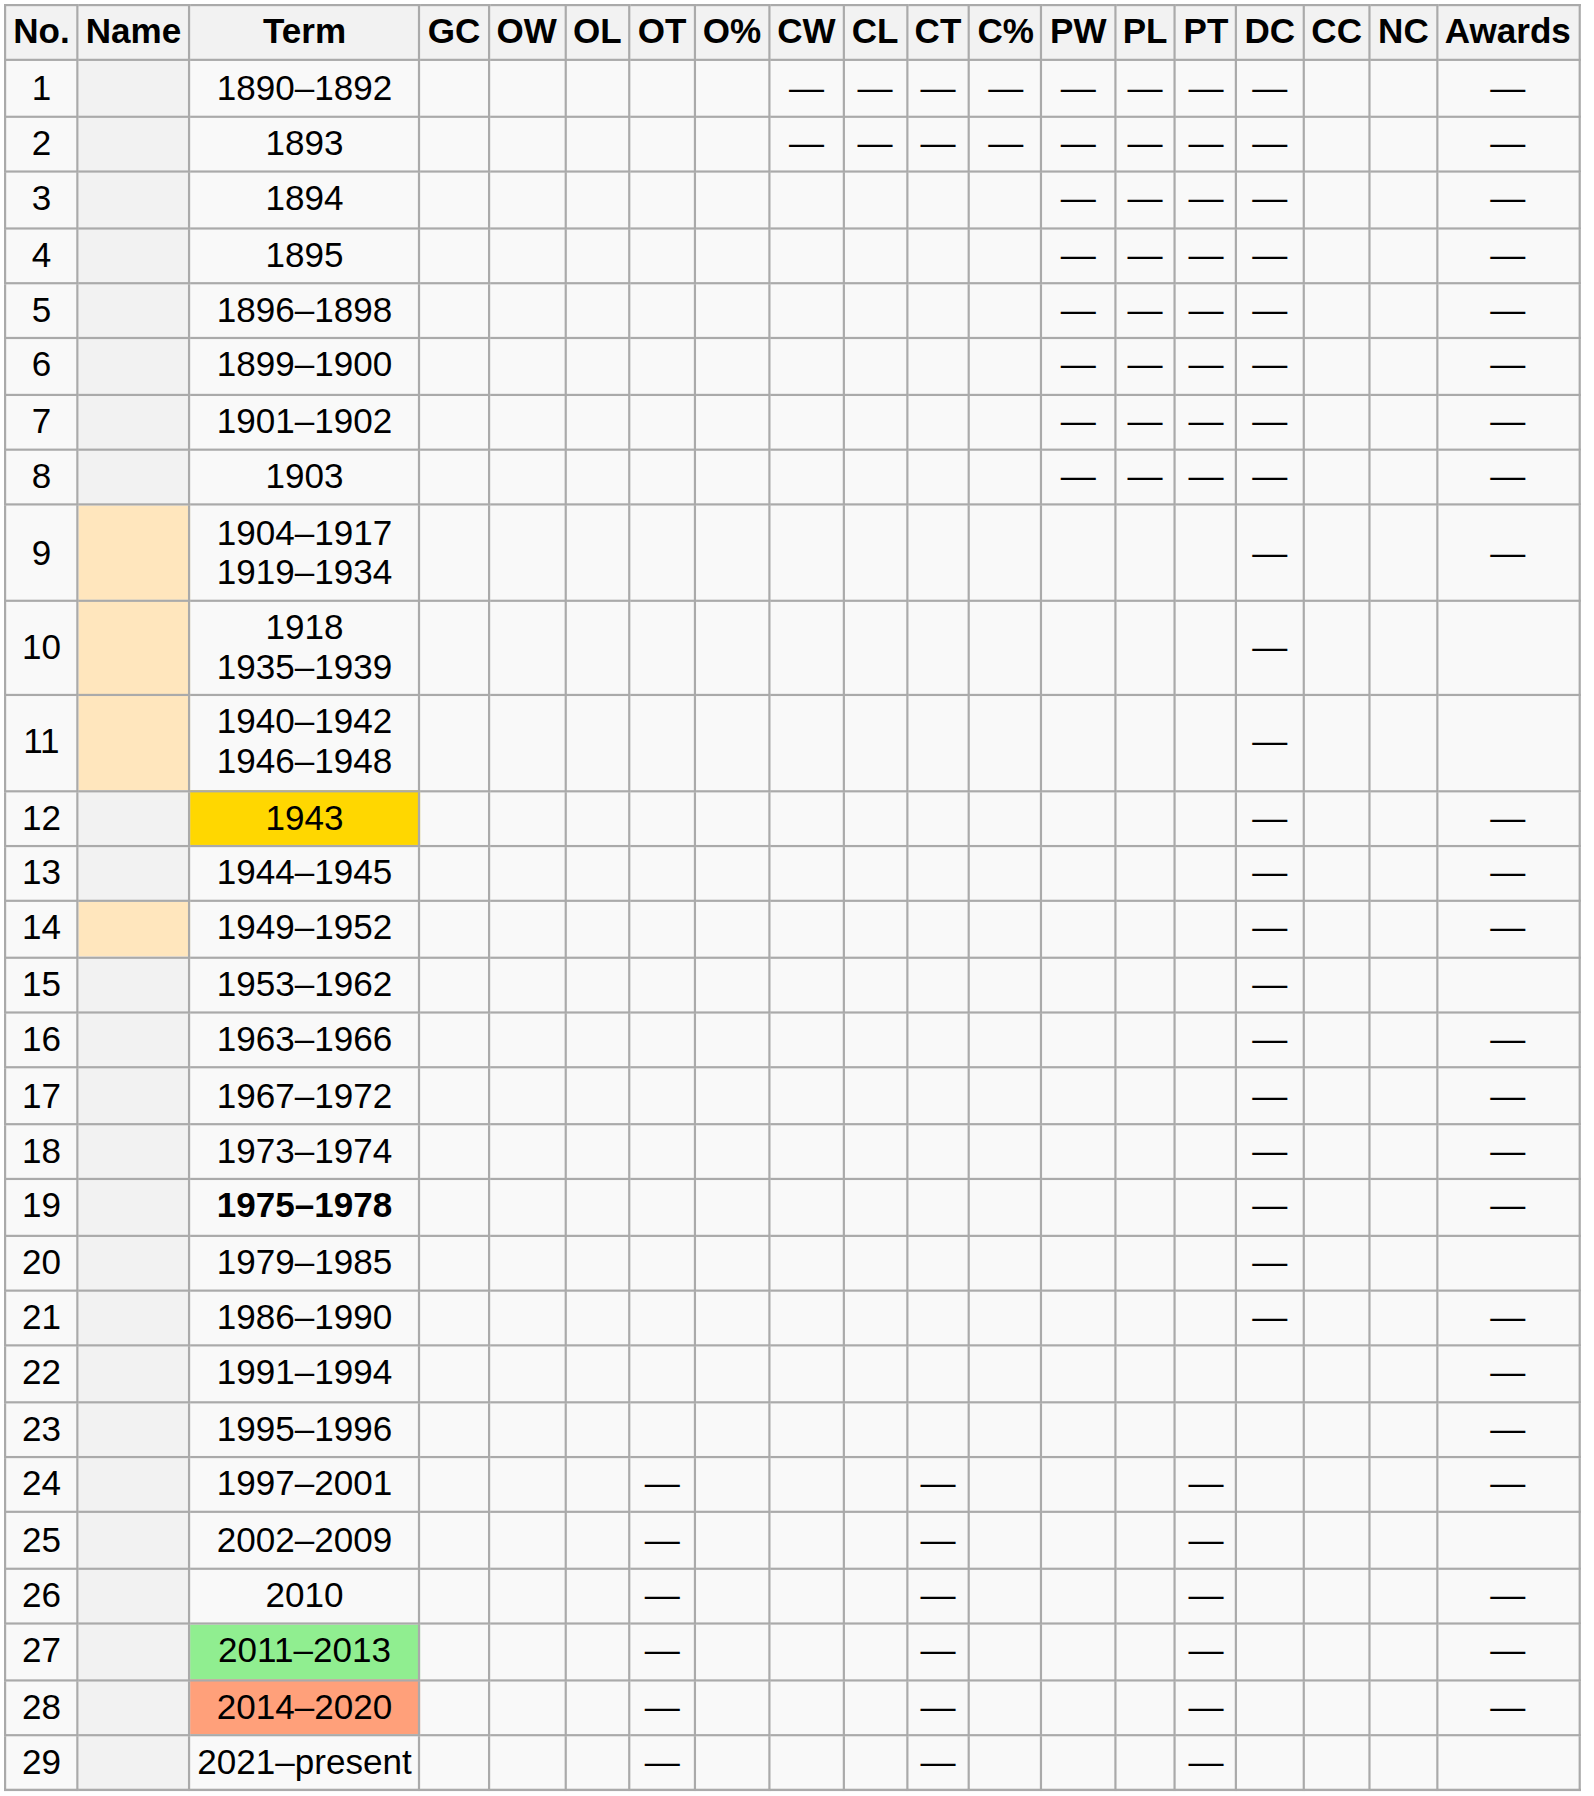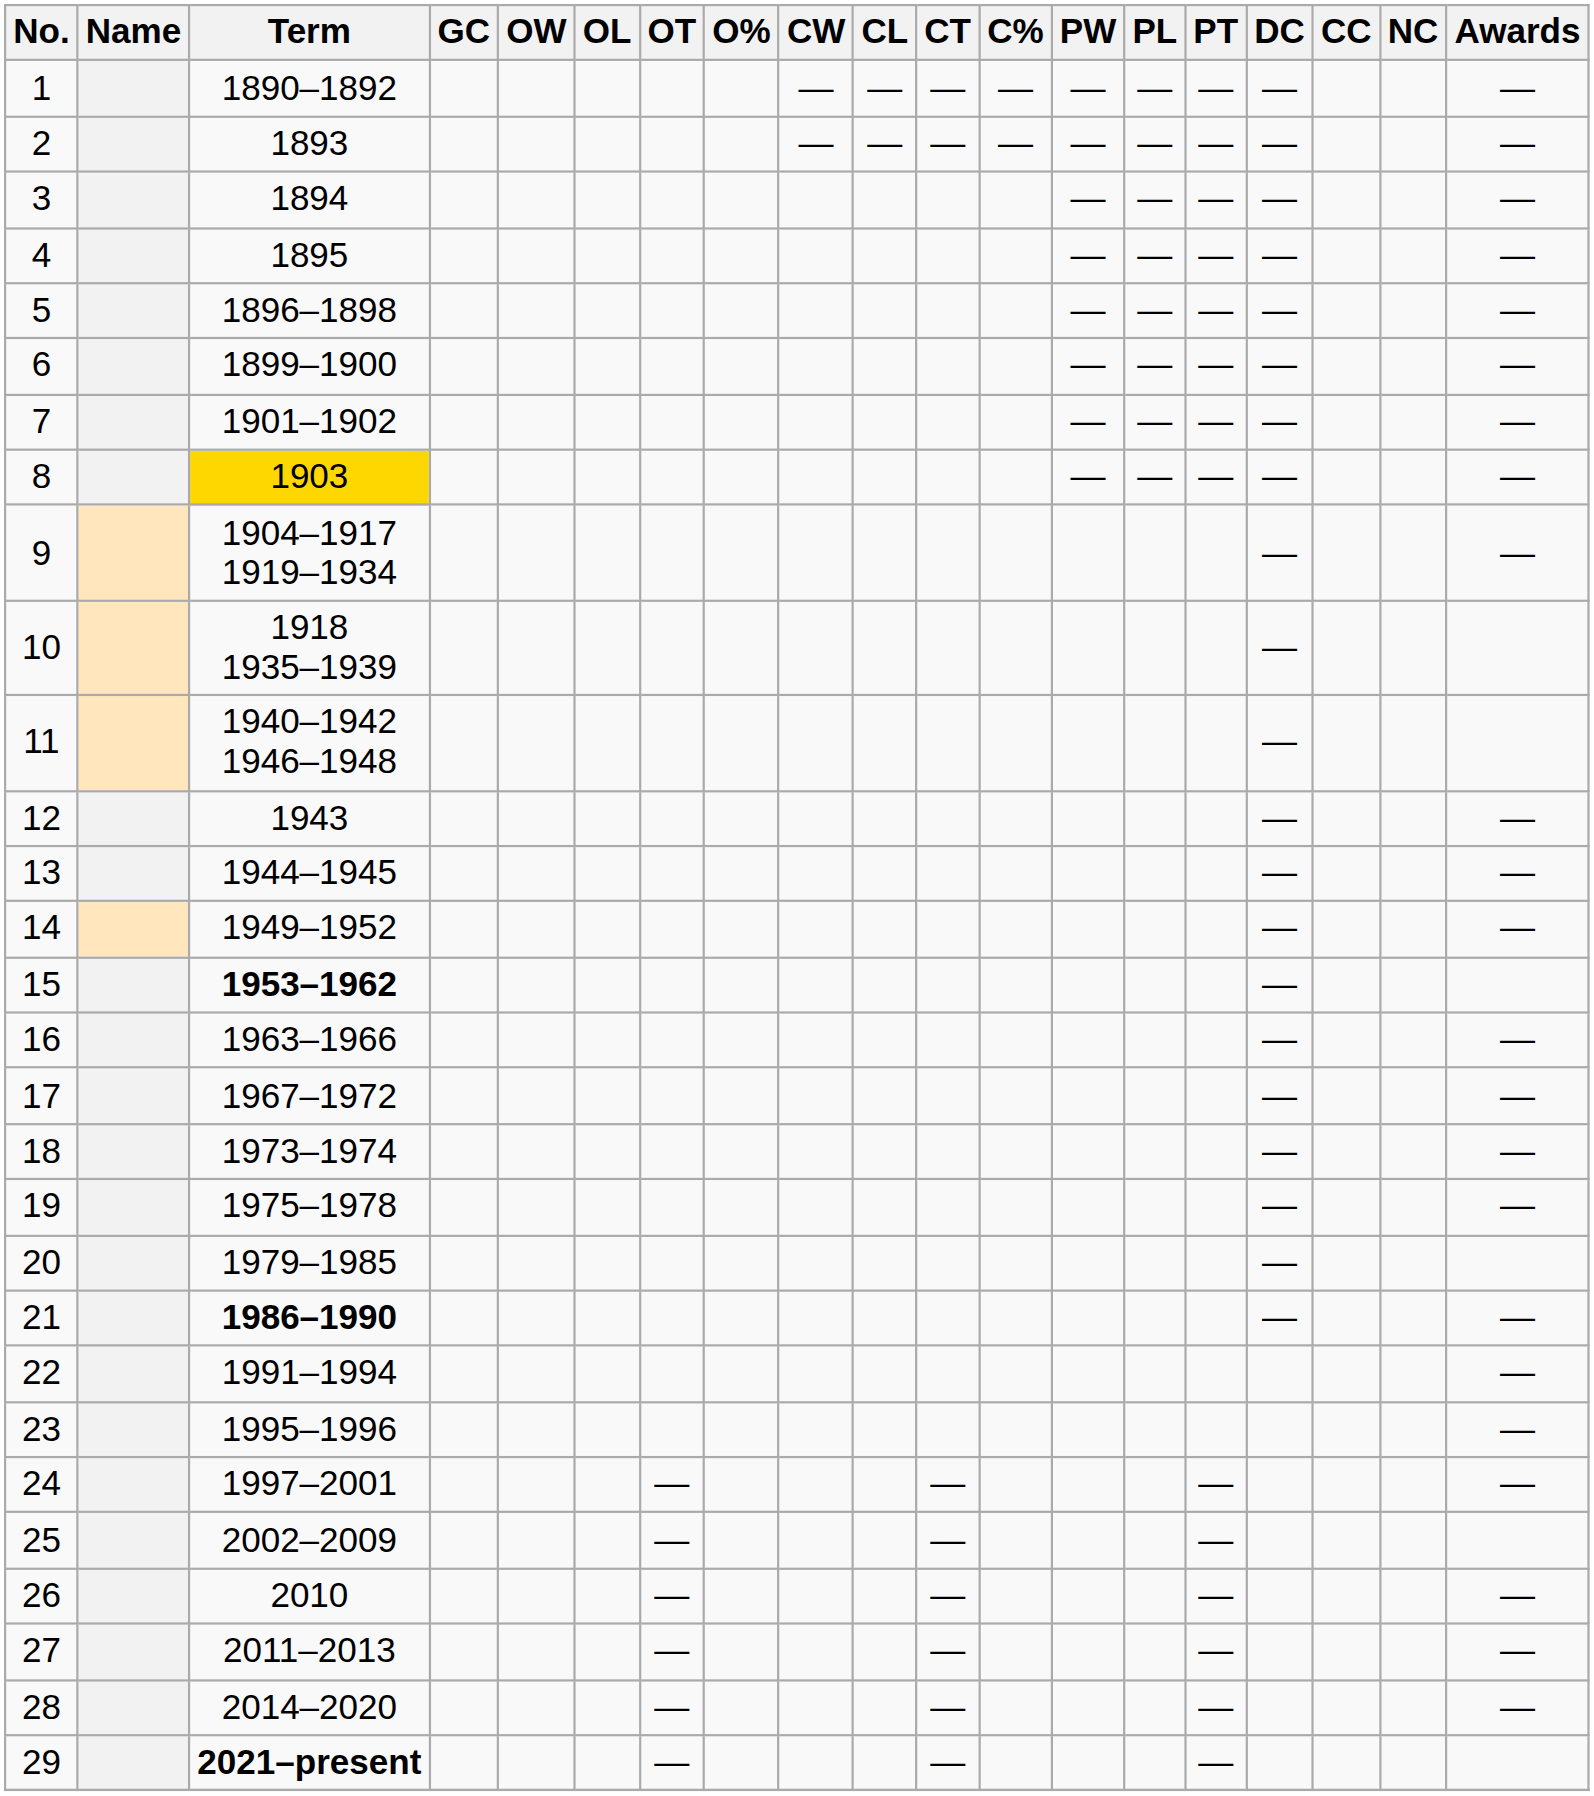(305, 476) no background -> (309, 476) gold background
(305, 817) gold background -> (309, 817) no background
(305, 984) normal -> (309, 984) bold
(305, 1206) bold -> (309, 1206) normal
(305, 1317) normal -> (309, 1317) bold
(305, 1650) lightgreen background -> (309, 1650) no background
(305, 1706) lightsalmon background -> (309, 1706) no background
(305, 1762) normal -> (309, 1762) bold
